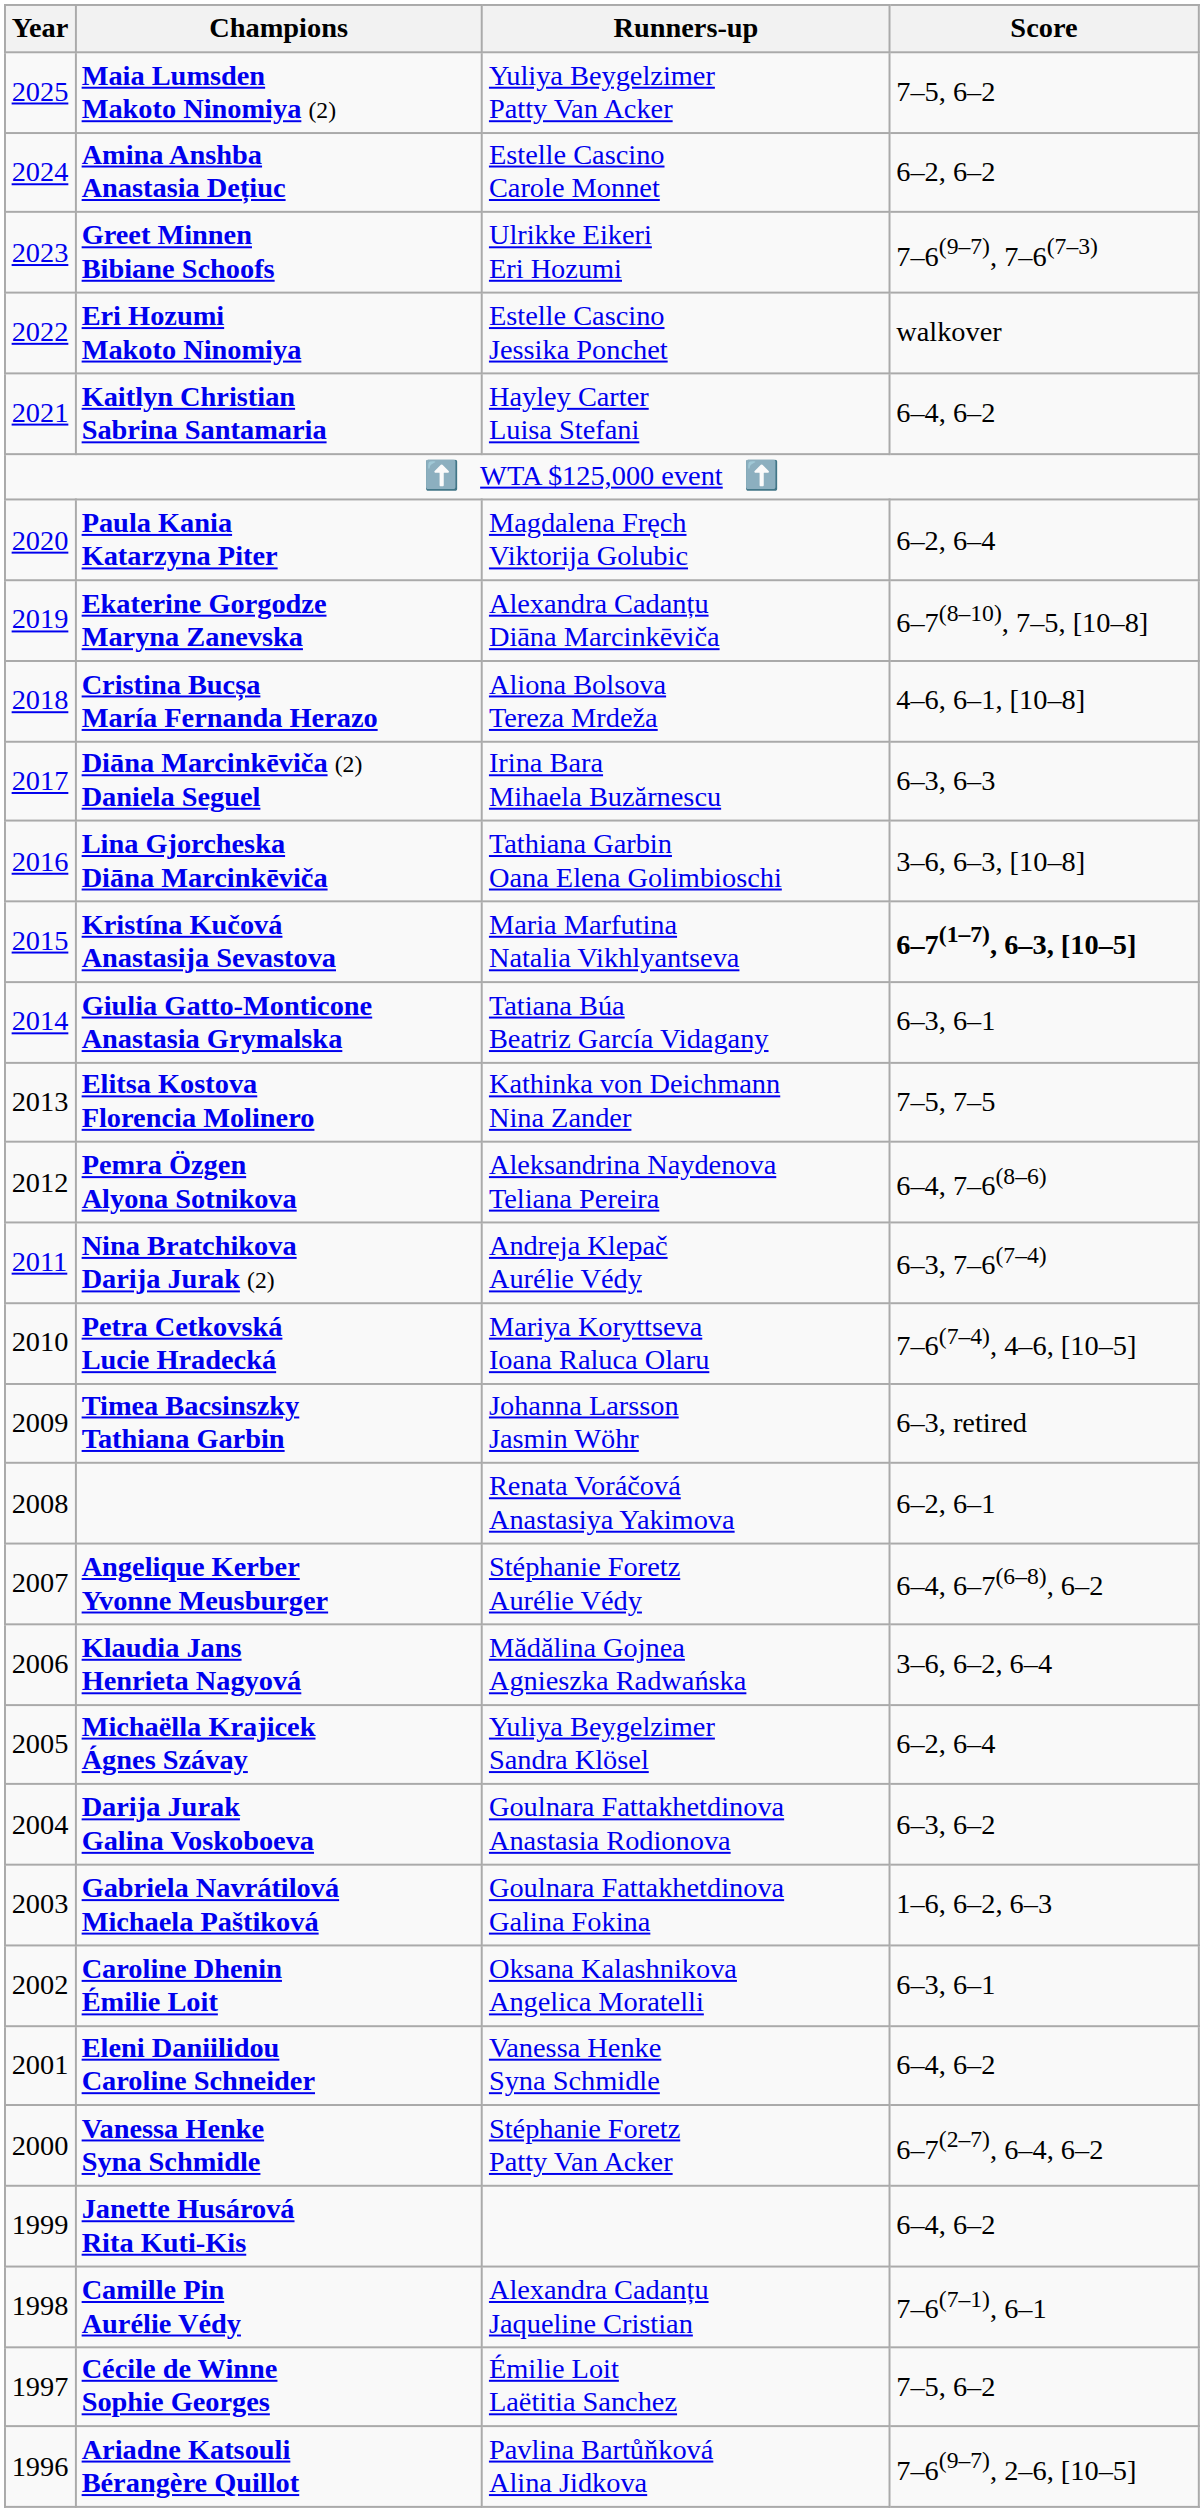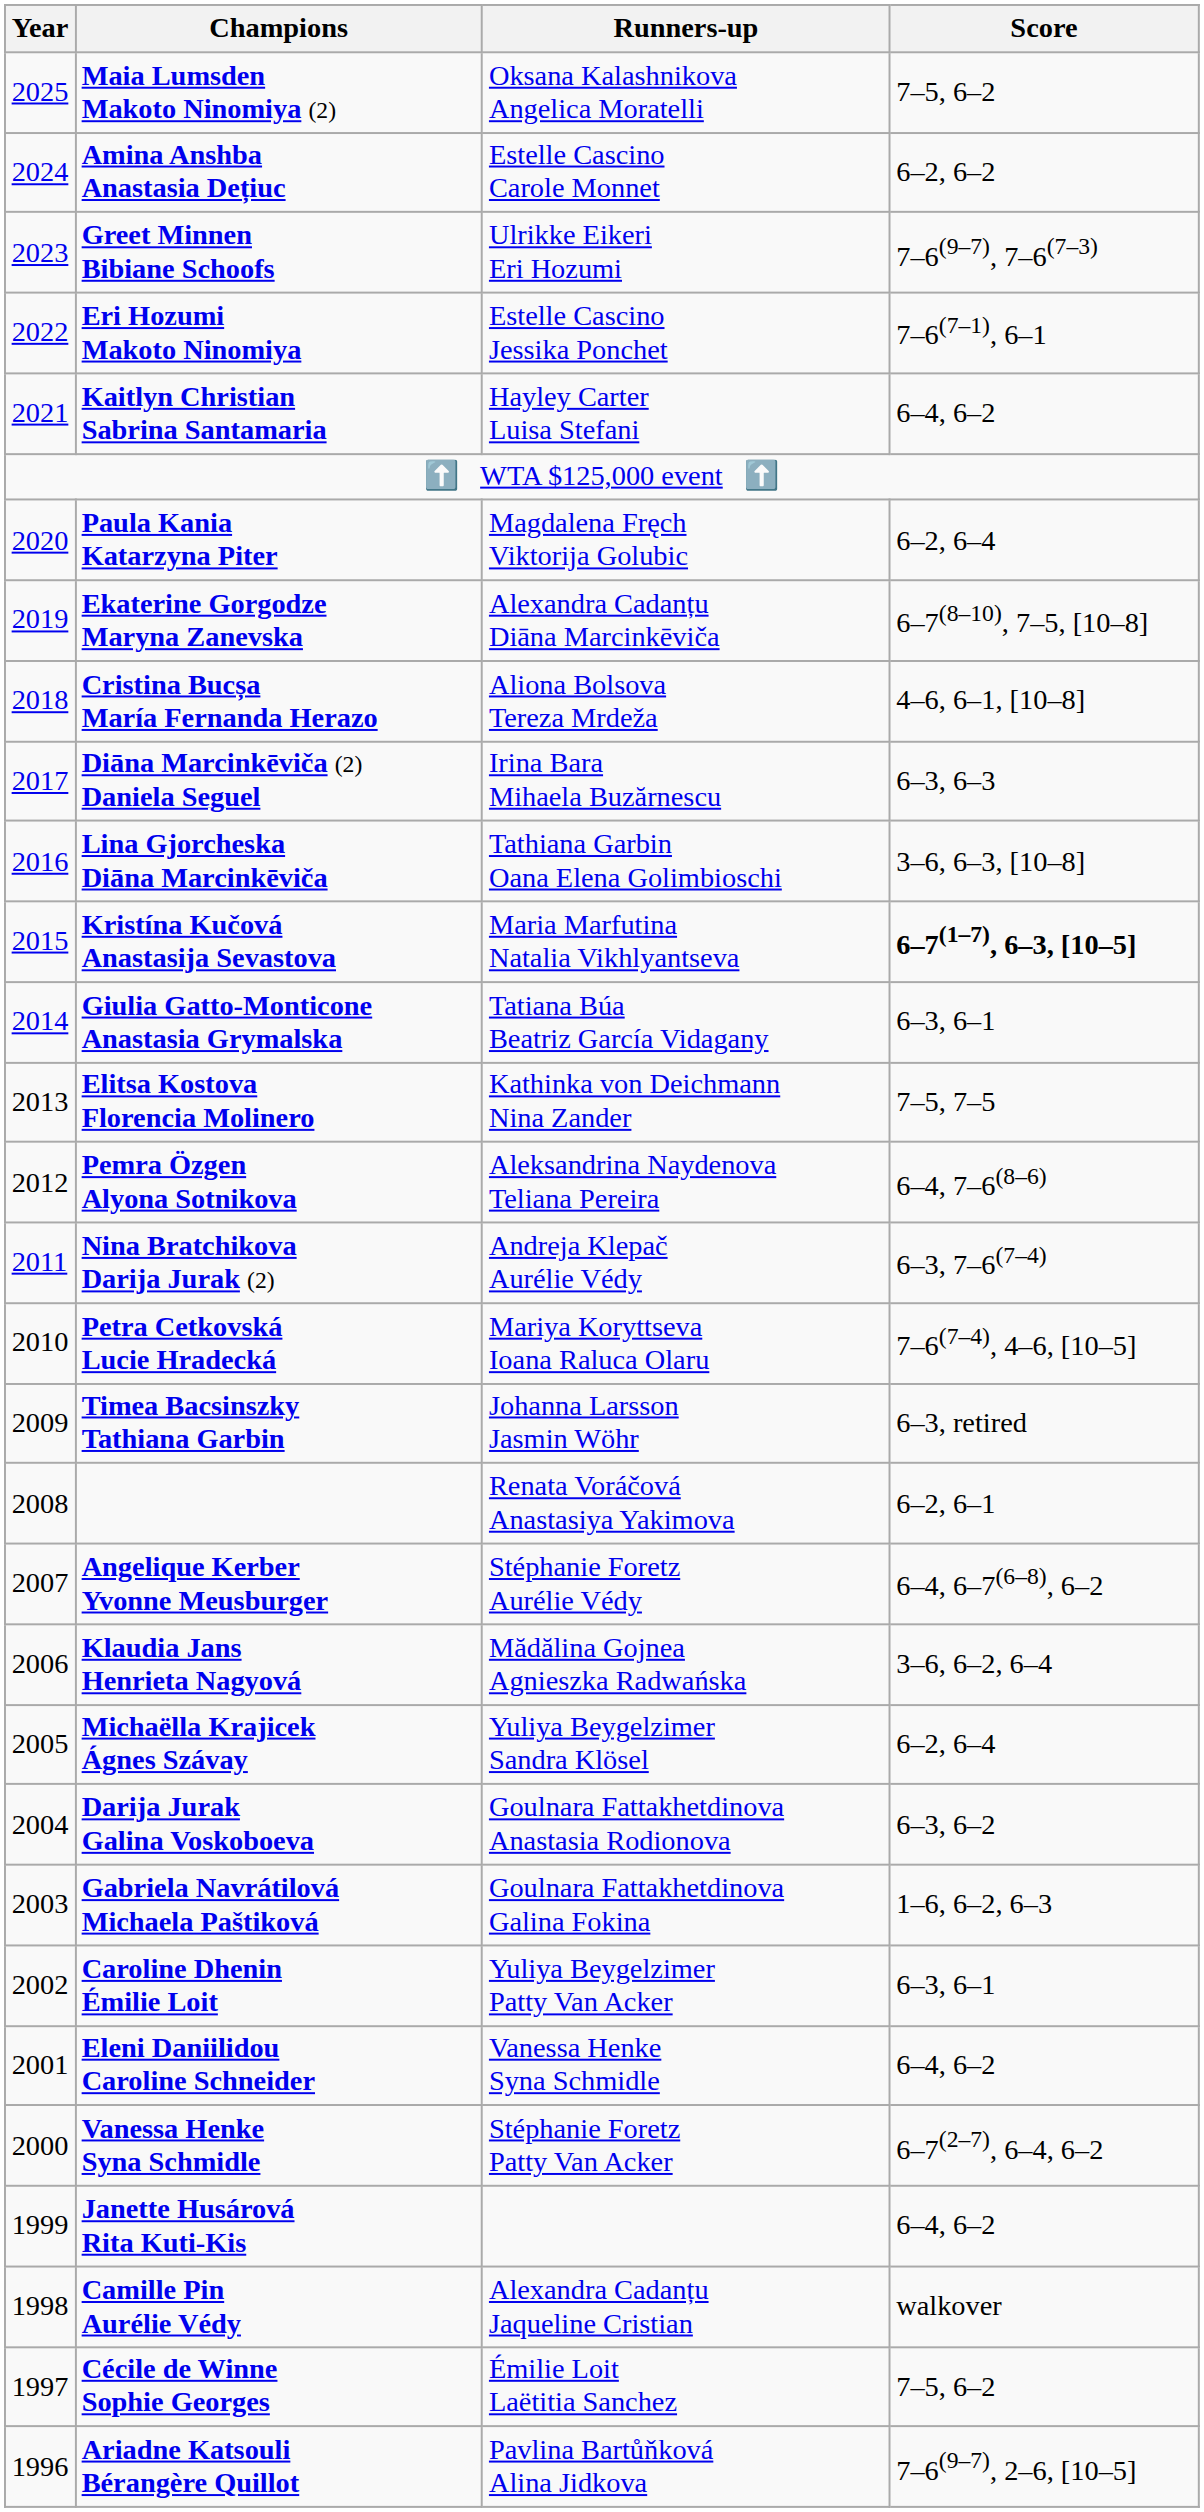(602, 91) Yuliya Beygelzimer Patty Van Acker -> (613, 91) Oksana Kalashnikova Angelica Moratelli
(949, 332) walkover -> (971, 332) 7–6(7–1), 6–1
(613, 1984) Oksana Kalashnikova Angelica Moratelli -> (602, 1984) Yuliya Beygelzimer Patty Van Acker
(971, 2306) 7–6(7–1), 6–1 -> (949, 2306) walkover
